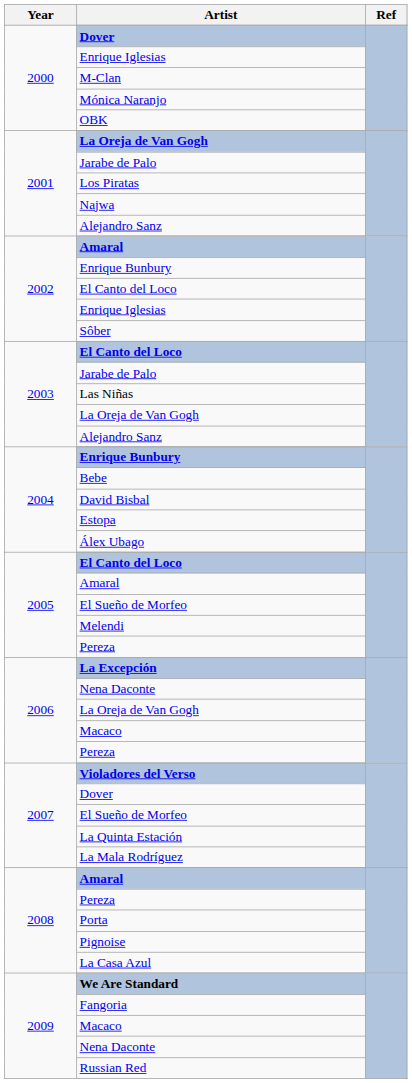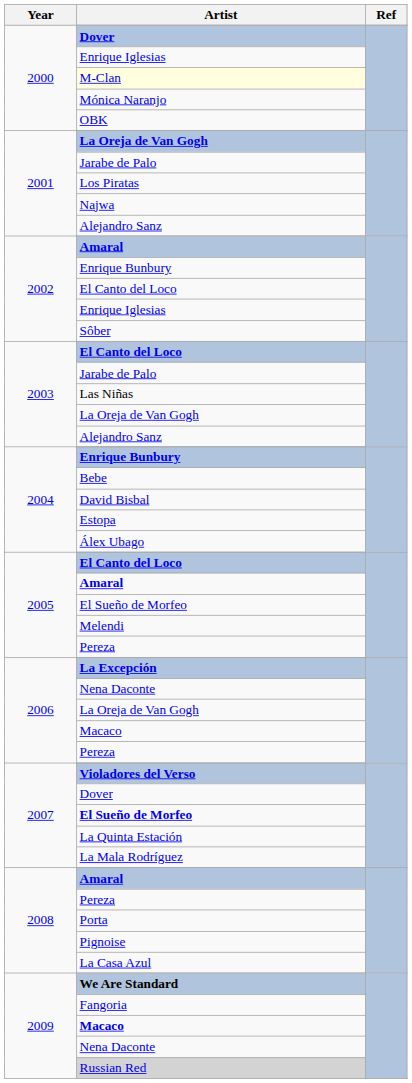(100, 78) no background -> (100, 78) lightyellow background
(100, 583) normal -> (101, 583) bold
(133, 815) normal -> (136, 815) bold
(101, 1025) normal -> (102, 1025) bold
(113, 1068) no background -> (113, 1068) lightgrey background
